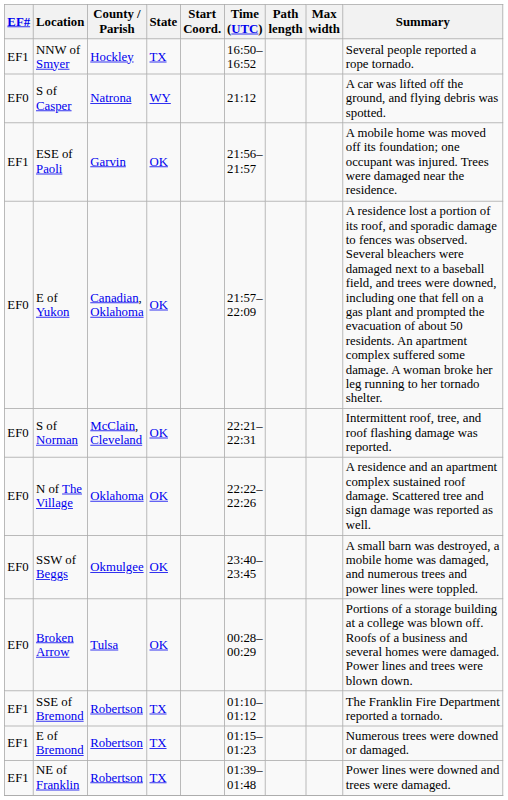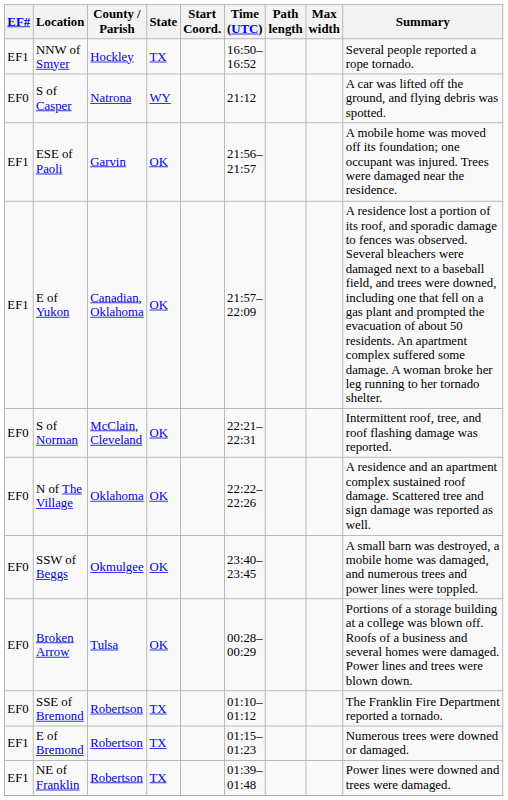(18, 304) EF0 -> (18, 304) EF1
(18, 708) EF1 -> (18, 708) EF0
